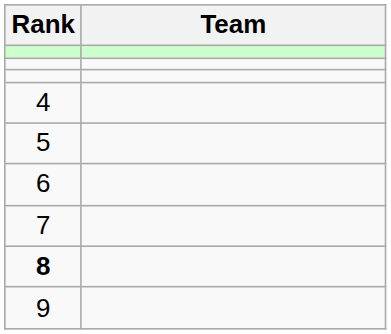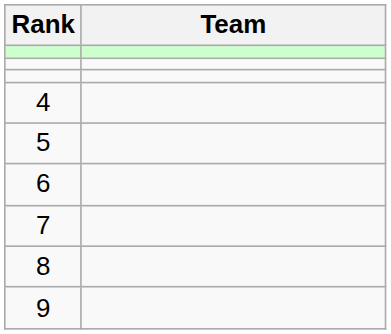(43, 266) bold -> (43, 266) normal
